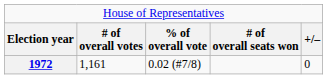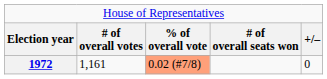(175, 64) no background -> (175, 64) lightsalmon background
